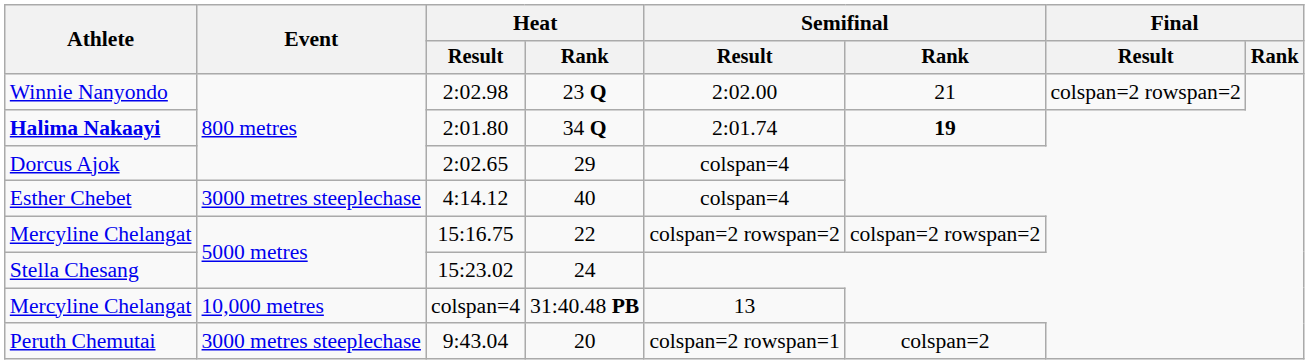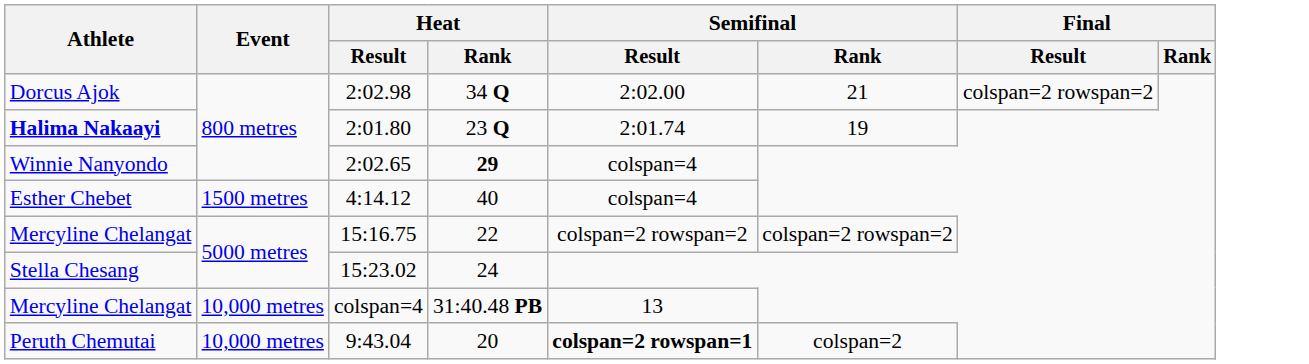(89, 92) Winnie Nanyondo -> (65, 92) Dorcus Ajok
(585, 92) 23 Q -> (488, 92) 34 Q
(585, 127) 34 Q -> (488, 127) 23 Q
(945, 127) bold -> (858, 127) normal
(65, 163) Dorcus Ajok -> (89, 163) Winnie Nanyondo
(585, 163) normal -> (488, 163) bold
(311, 198) 3000 metres steeplechase -> (255, 198) 1500 metres
(311, 341) 3000 metres steeplechase -> (263, 341) 10,000 metres
(745, 341) normal -> (652, 341) bold
